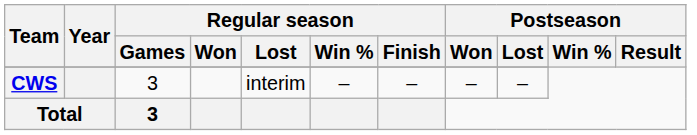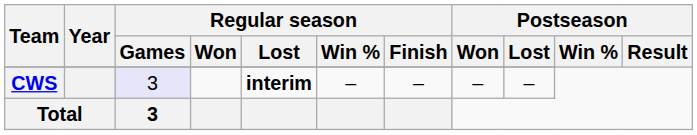(152, 83) no background -> (152, 83) lavender background
(276, 83) normal -> (279, 83) bold
